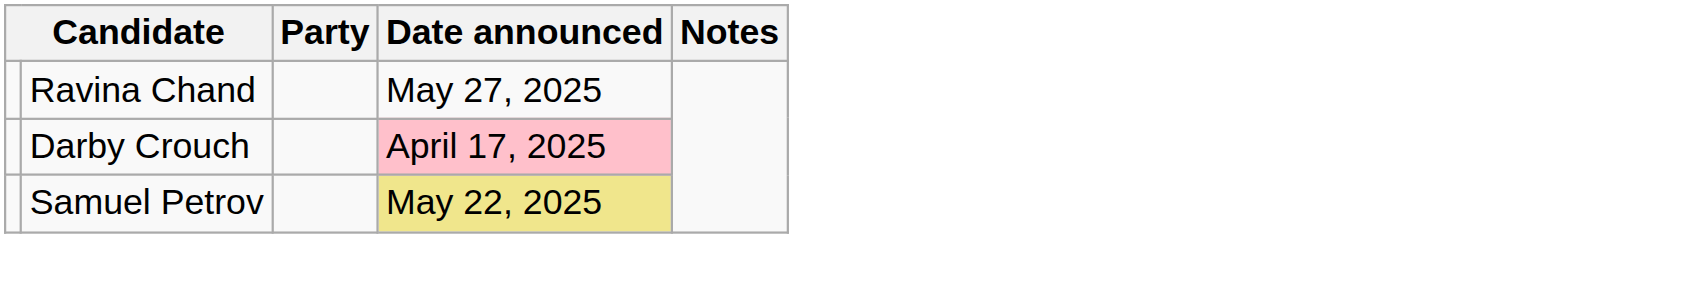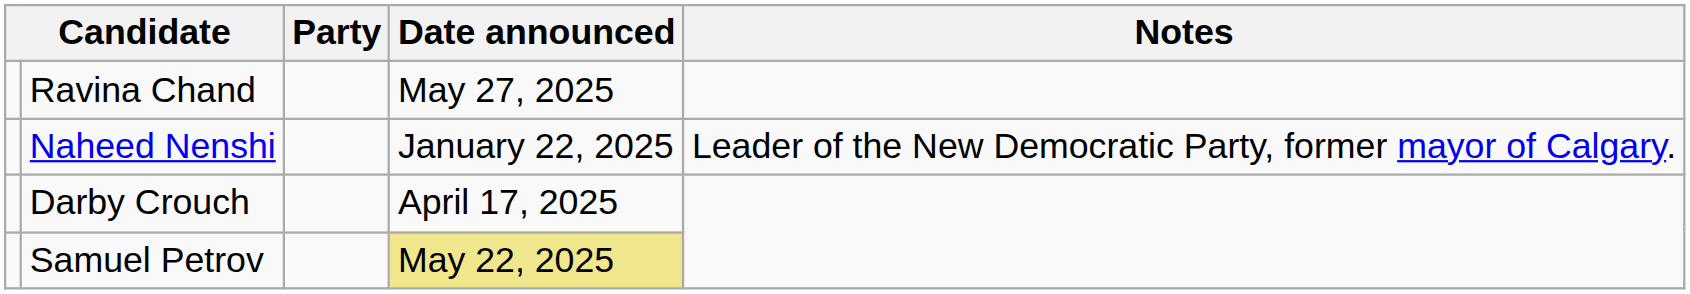+ row: (153, 145)
(496, 145) pink background -> (508, 202) no background
